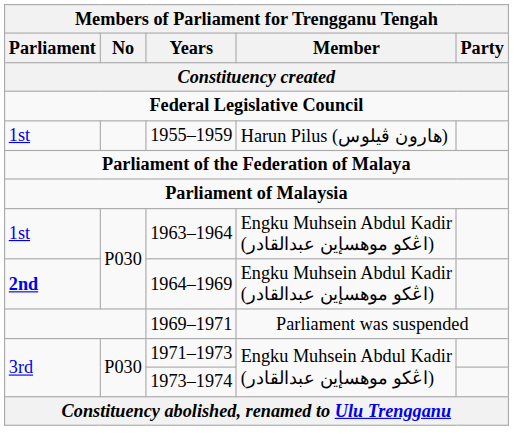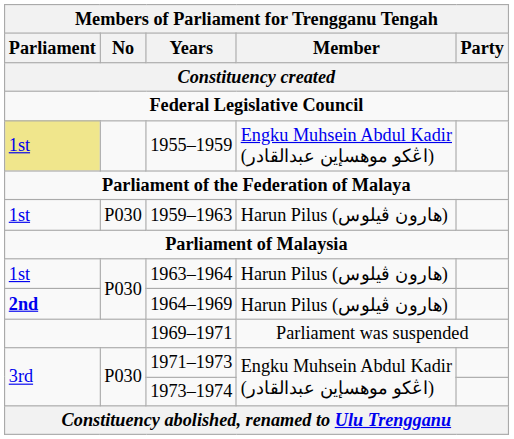(19, 135) no background -> (19, 145) khaki background
(344, 135) Harun Pilus (هارون ڤيلوس) -> (346, 145) Engku Muhsein Abdul Kadir (اڠكو موهسإين عبدالقادر)
+ row: (191, 214)
(346, 233) Engku Muhsein Abdul Kadir (اڠكو موهسإين عبدالقادر) -> (344, 274) Harun Pilus (هارون ڤيلوس)
(346, 284) Engku Muhsein Abdul Kadir (اڠكو موهسإين عبدالقادر) -> (344, 304) Harun Pilus (هارون ڤيلوس)
